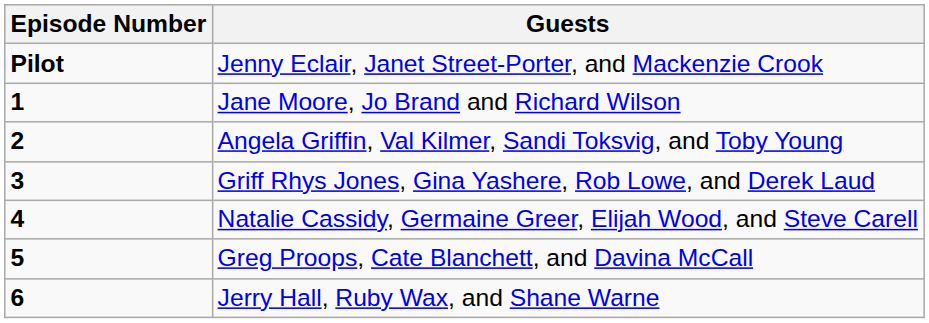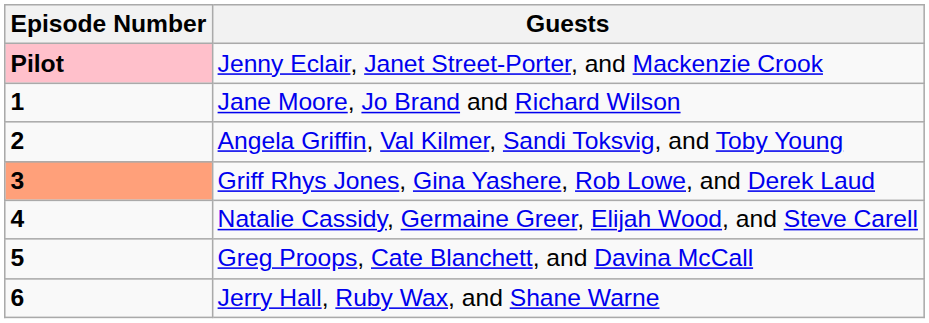(37, 63) no background -> (37, 63) pink background
(17, 180) no background -> (17, 180) lightsalmon background
